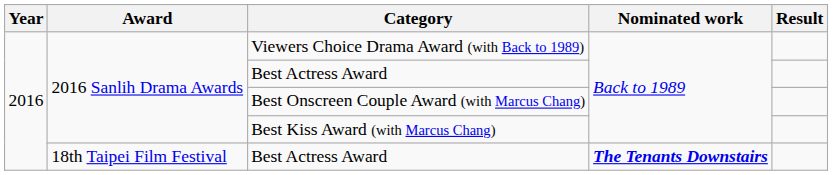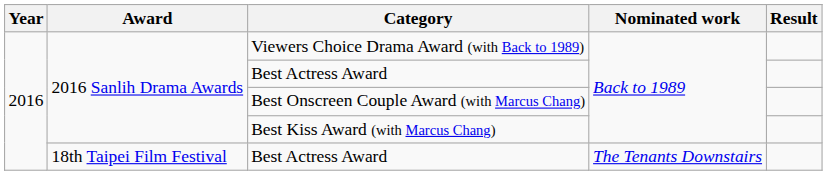(680, 156) bold -> (678, 156) normal
